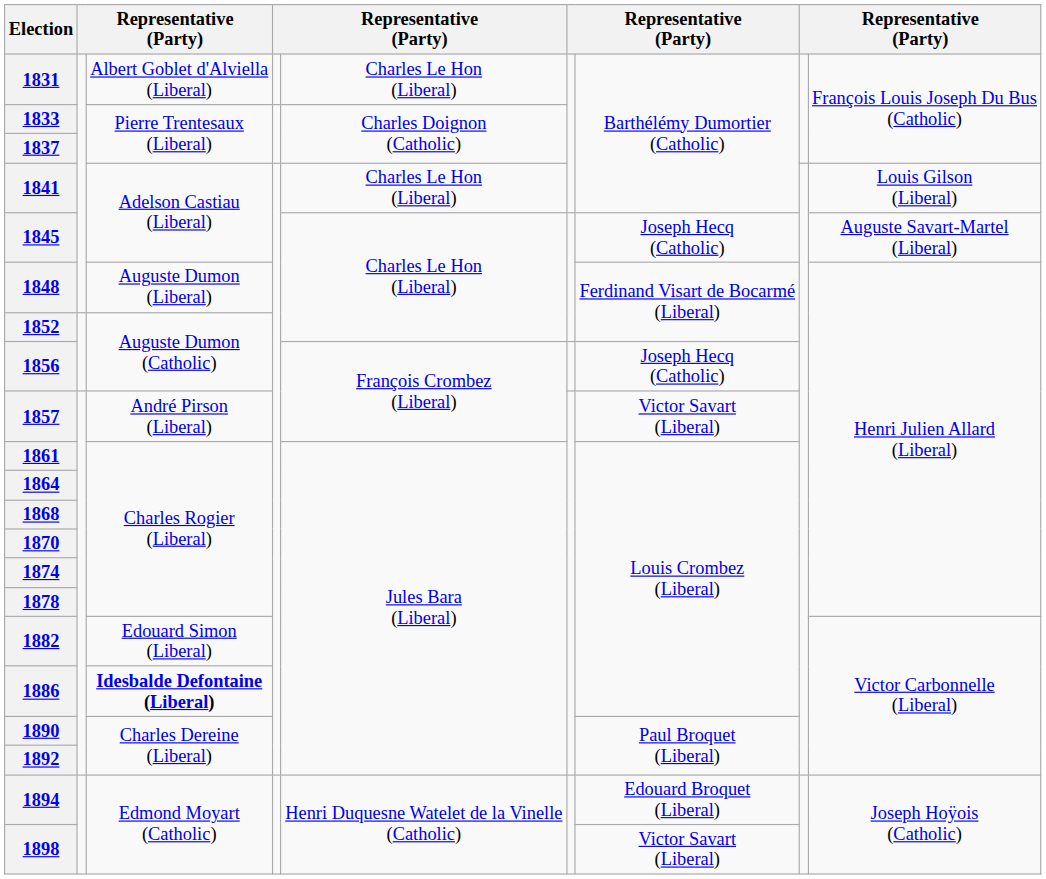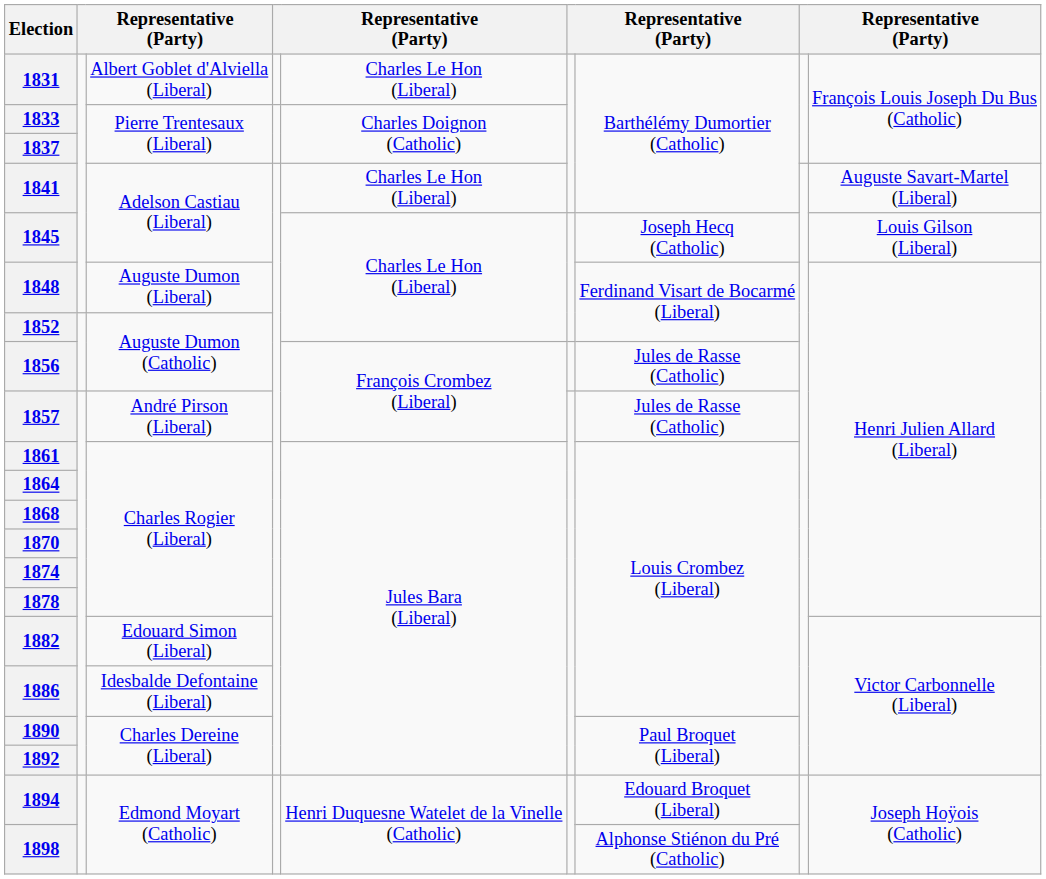(925, 187) Louis Gilson (Liberal) -> (925, 187) Auguste Savart-Martel (Liberal)
(925, 237) Auguste Savart-Martel (Liberal) -> (925, 237) Louis Gilson (Liberal)
(687, 366) Joseph Hecq (Catholic) -> (687, 366) Jules de Rasse (Catholic)
(687, 416) Victor Savart (Liberal) -> (687, 416) Jules de Rasse (Catholic)
(179, 691) bold -> (179, 691) normal
(687, 849) Victor Savart (Liberal) -> (687, 849) Alphonse Stiénon du Pré (Catholic)
